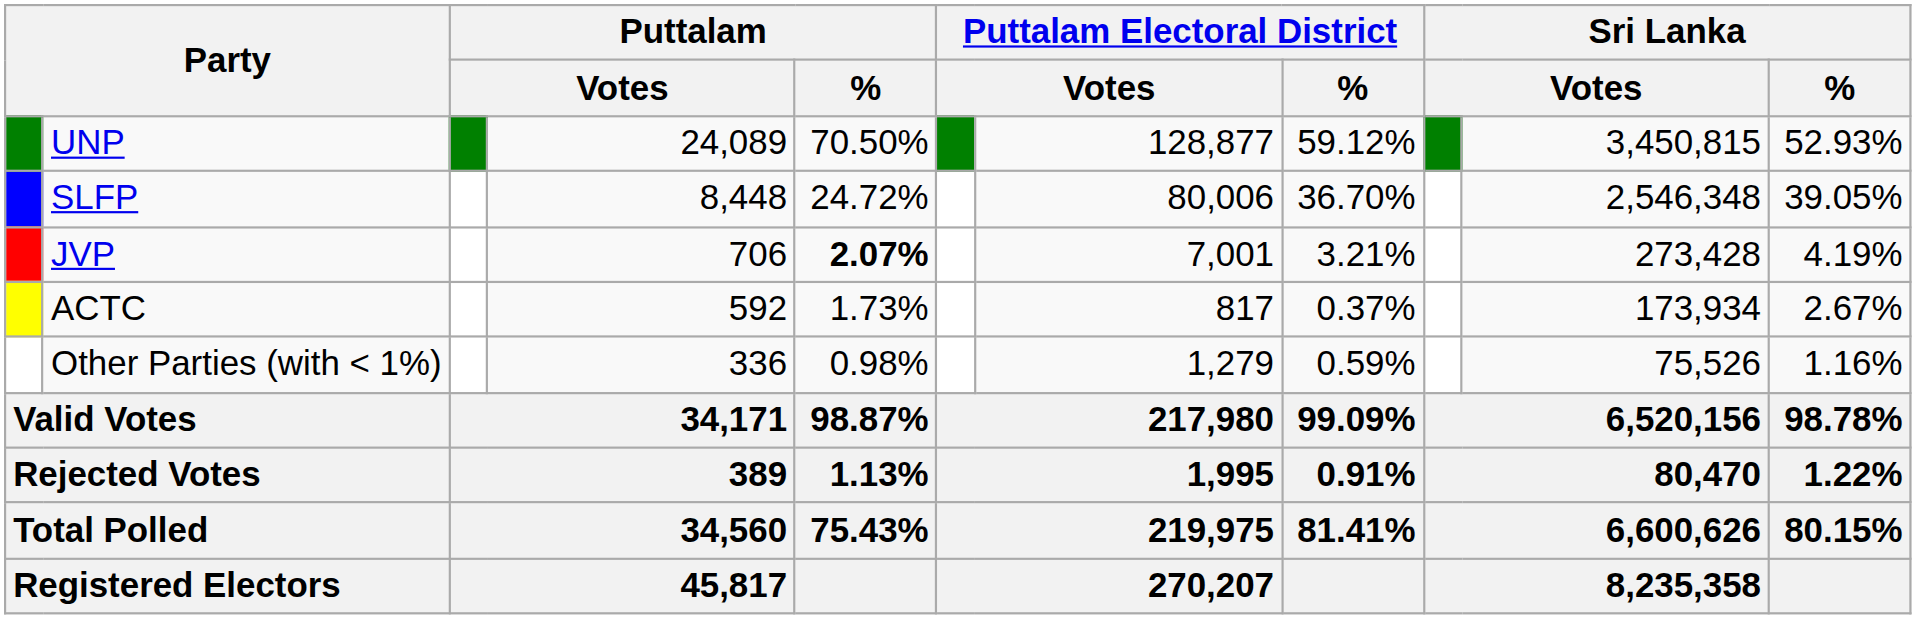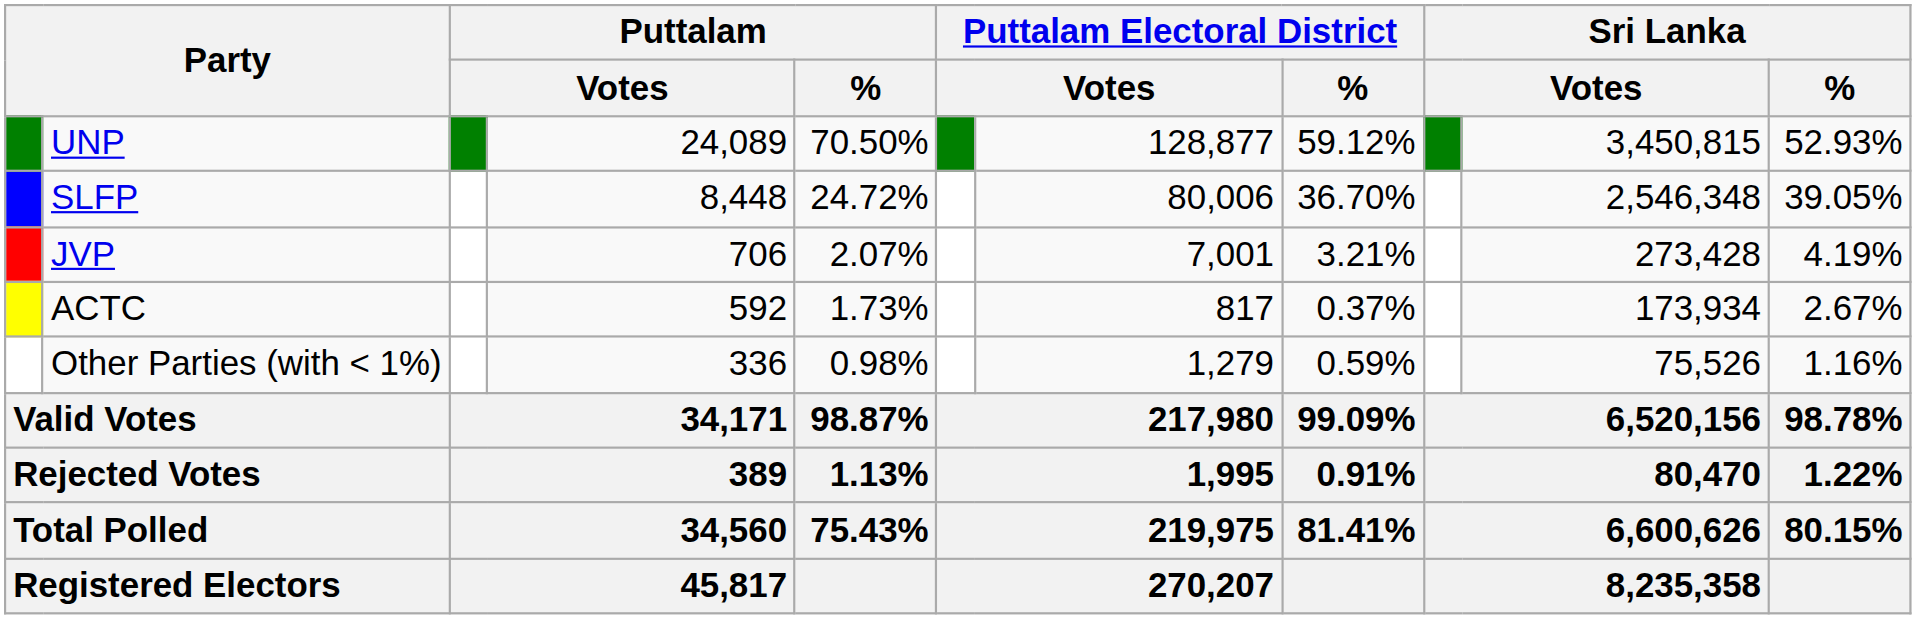(879, 253) bold -> (879, 253) normal
